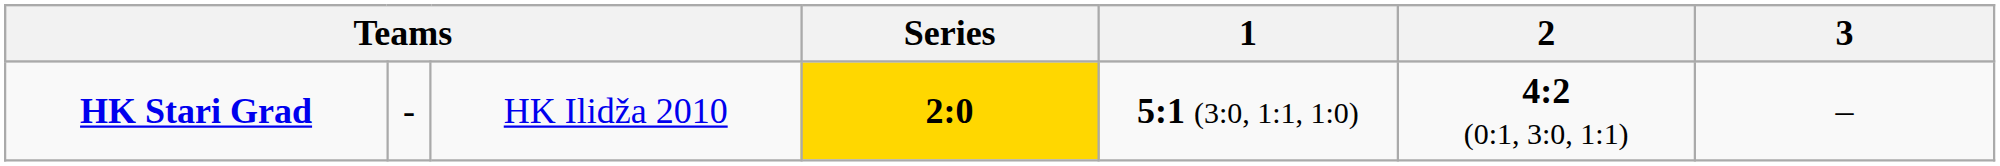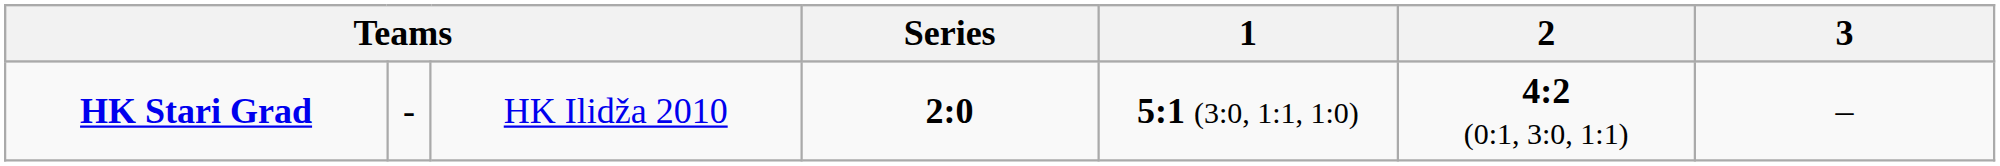(950, 110) gold background -> (950, 110) no background
